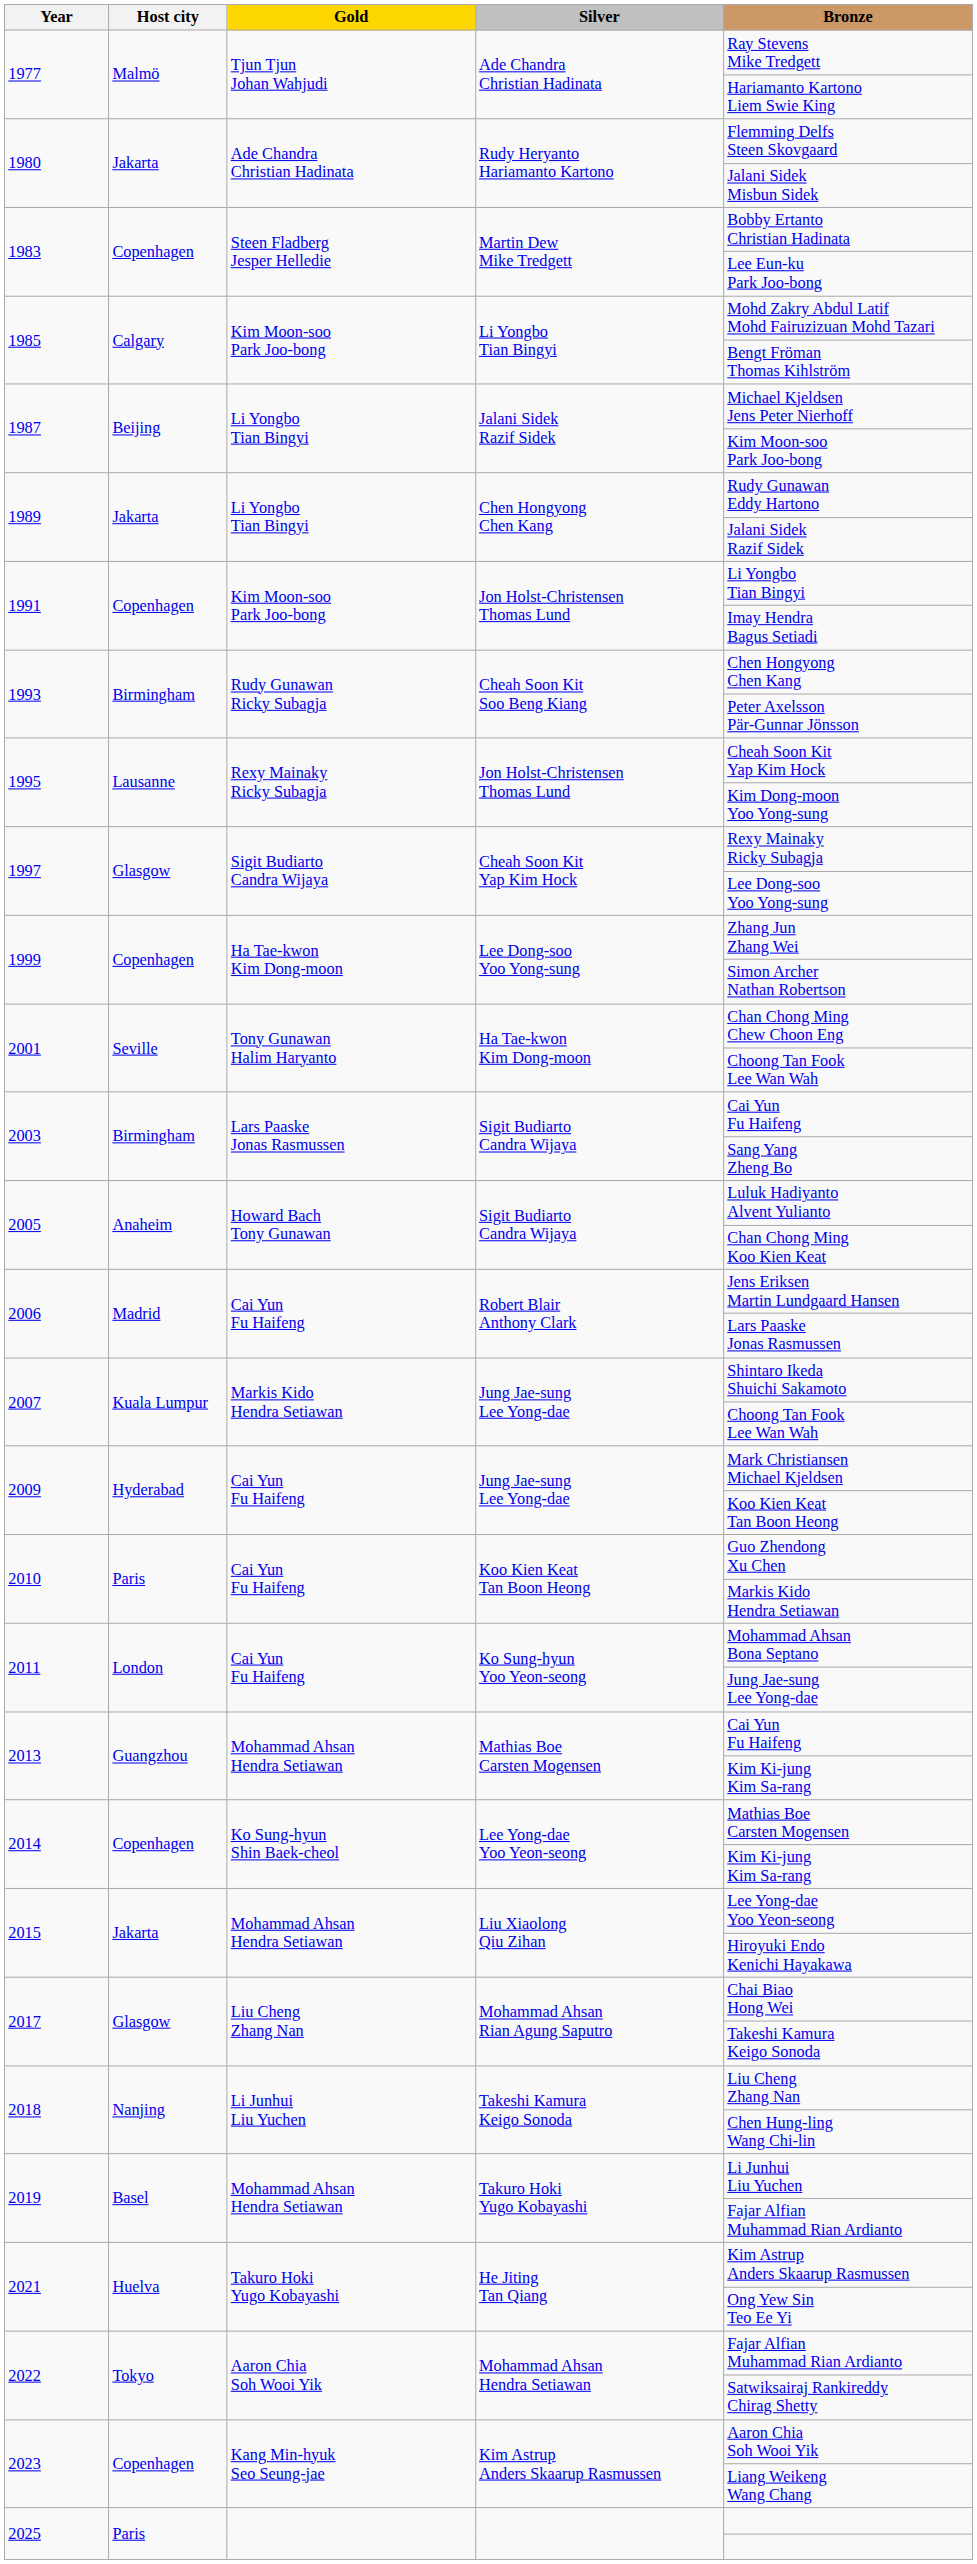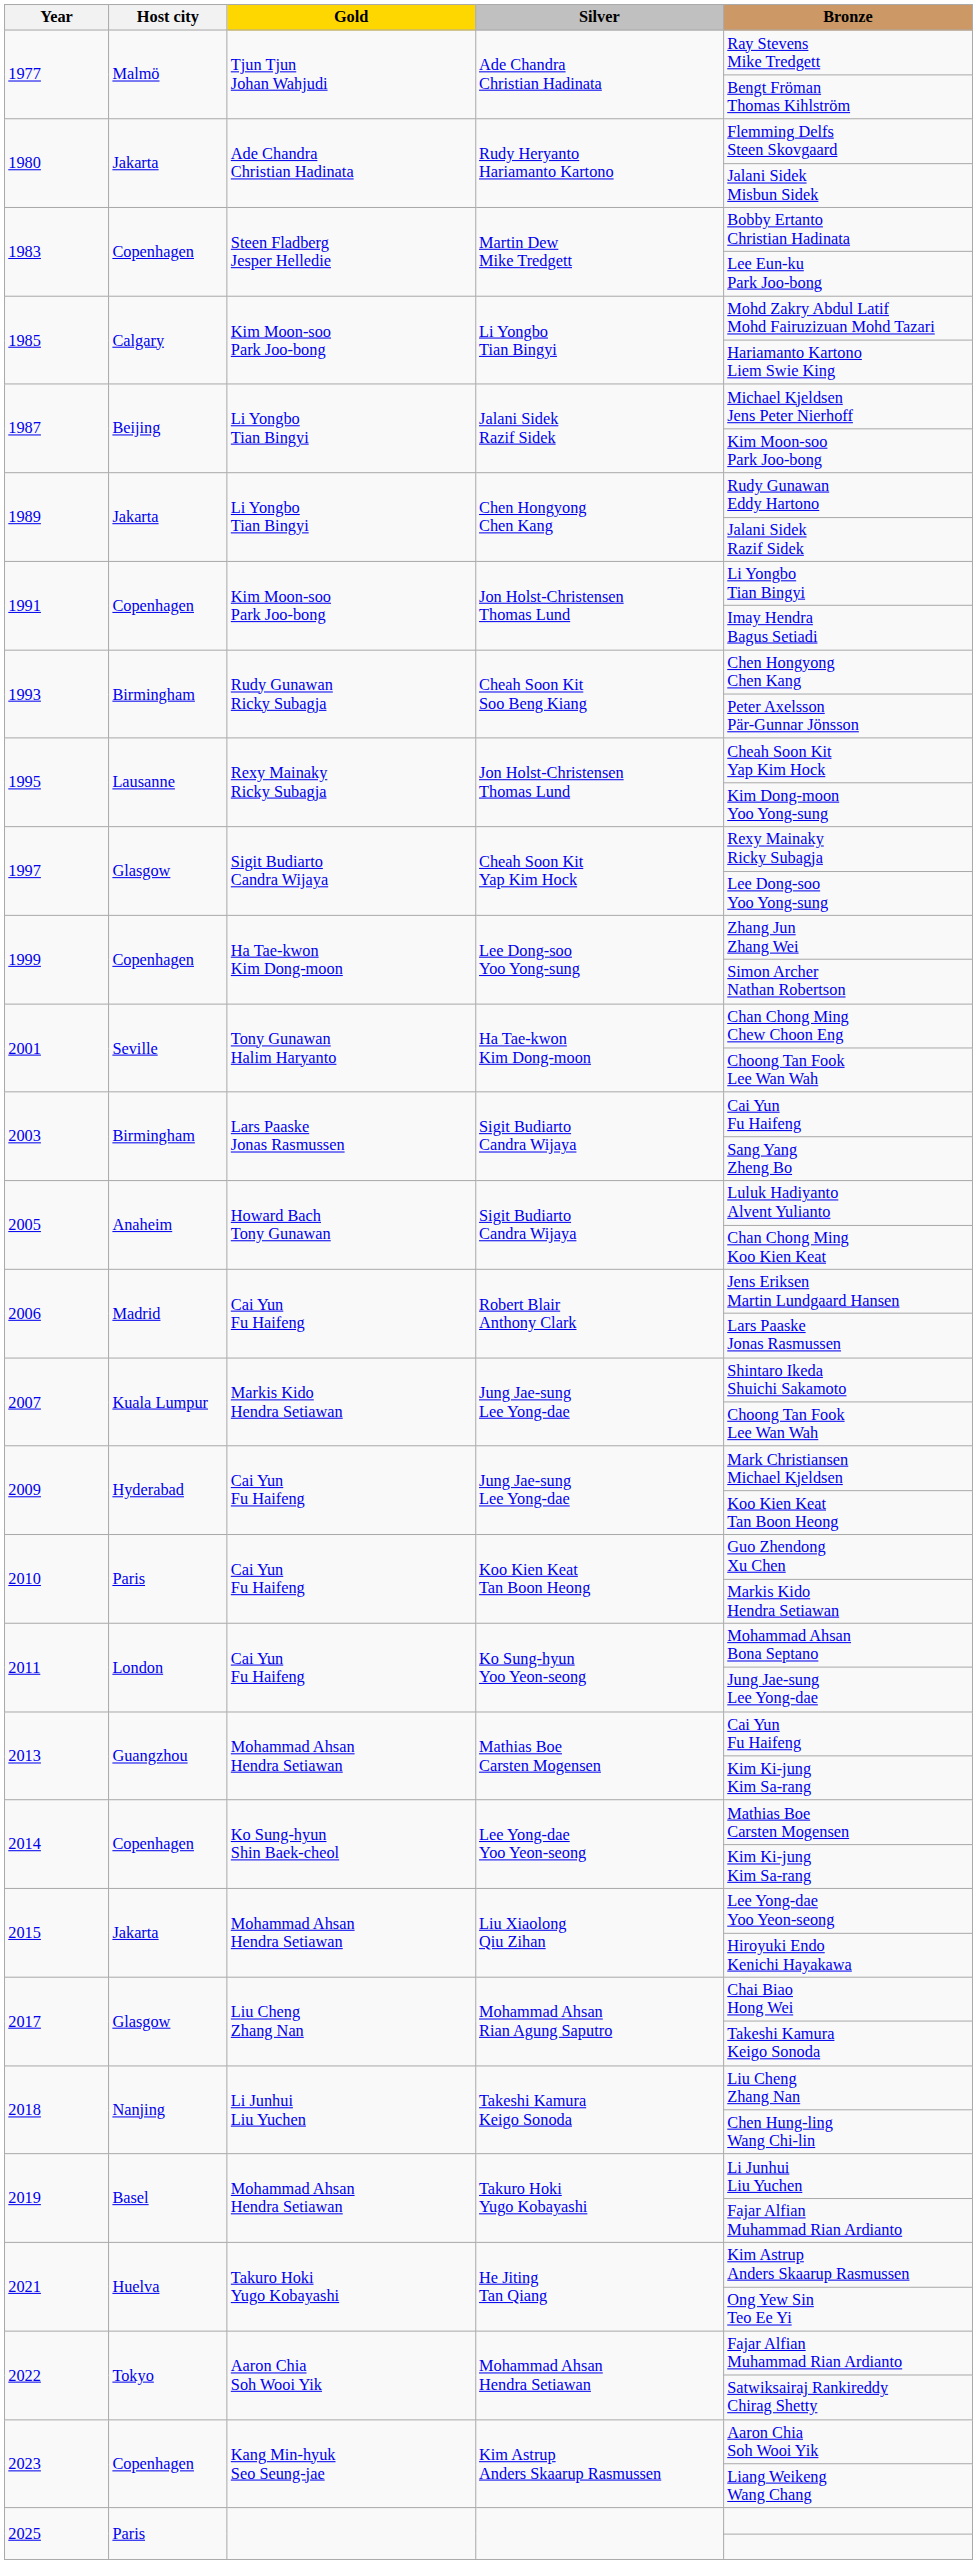(795, 96) Hariamanto Kartono Liem Swie King -> (789, 96) Bengt Fröman Thomas Kihlström
(789, 362) Bengt Fröman Thomas Kihlström -> (795, 362) Hariamanto Kartono Liem Swie King
